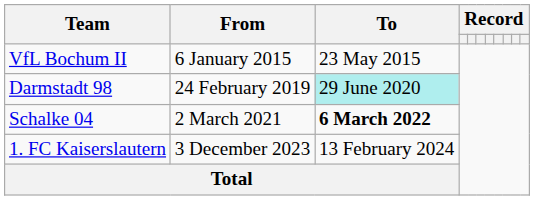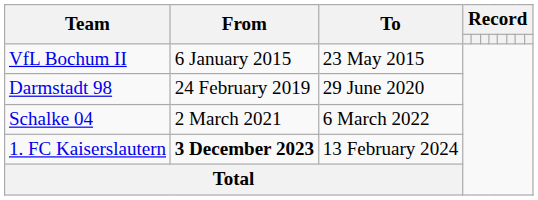(370, 88) paleturquoise background -> (374, 88) no background
(375, 118) bold -> (376, 118) normal
(242, 149) normal -> (244, 149) bold
